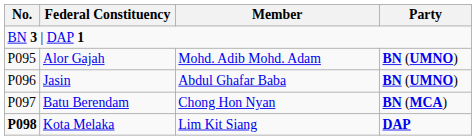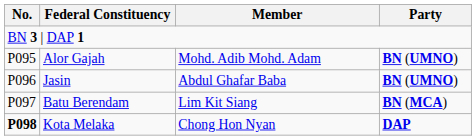(227, 102) Chong Hon Nyan -> (218, 102) Lim Kit Siang
(218, 124) Lim Kit Siang -> (227, 124) Chong Hon Nyan
